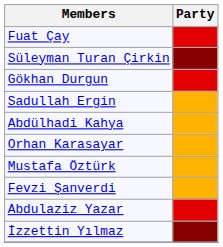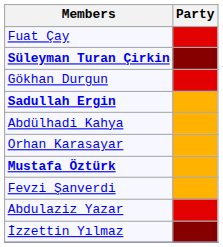(89, 58) normal -> (89, 58) bold
(62, 102) normal -> (62, 102) bold
(62, 166) normal -> (62, 166) bold
